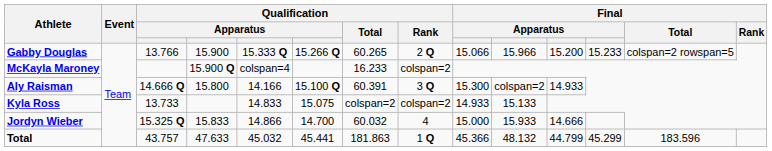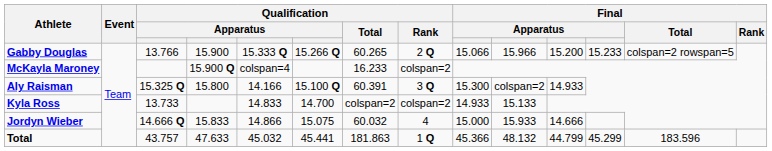(162, 87) 14.666 Q -> (162, 87) 15.325 Q
(317, 104) 15.075 -> (317, 104) 14.700
(162, 121) 15.325 Q -> (162, 121) 14.666 Q
(317, 121) 14.700 -> (317, 121) 15.075
